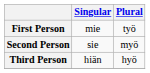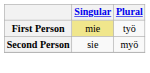(93, 28) no background -> (93, 28) khaki background
- row: (38, 60)
